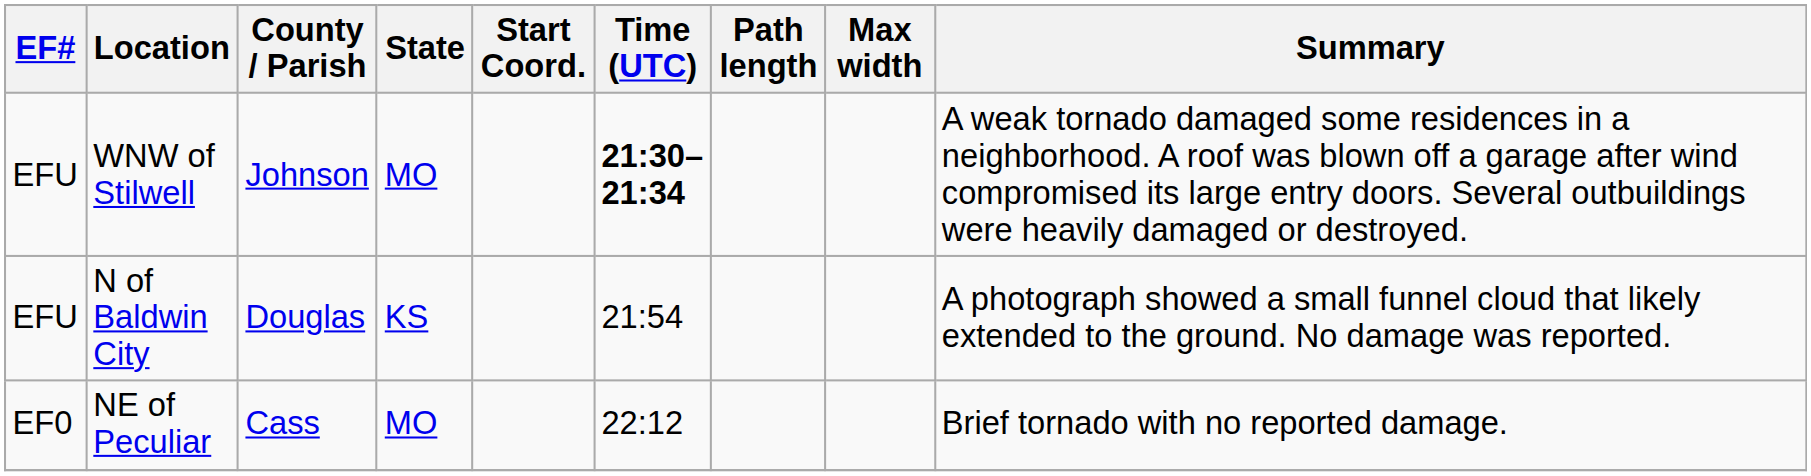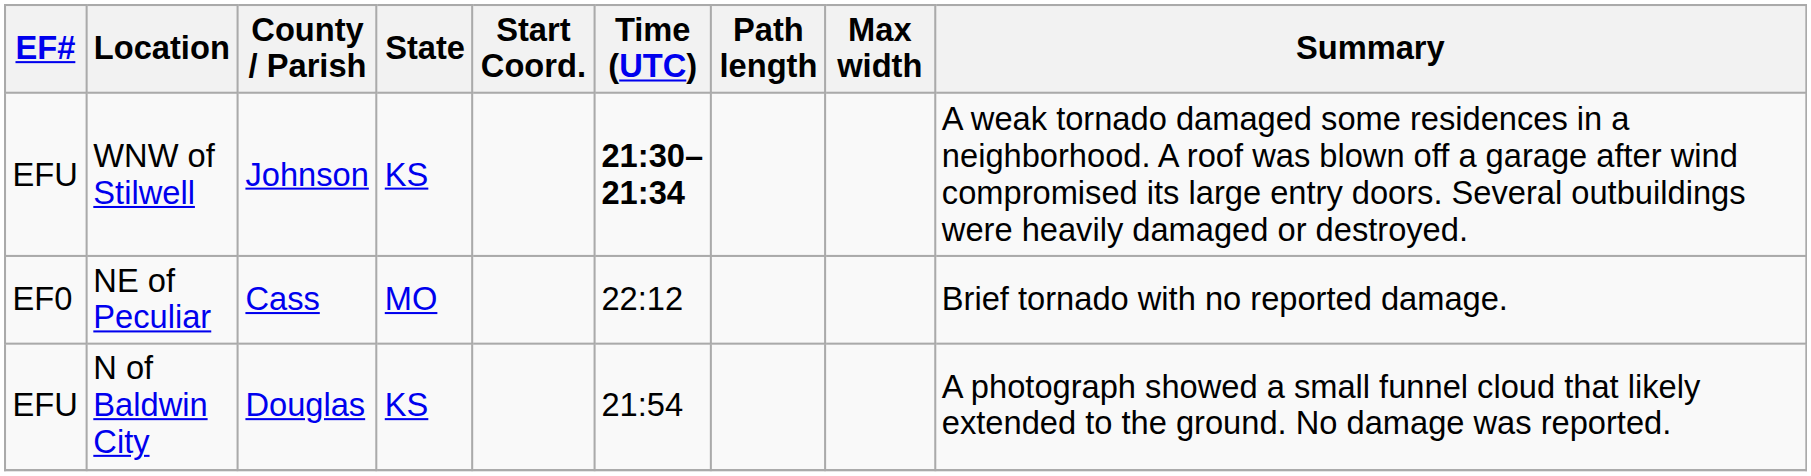(411, 173) MO -> (407, 173) KS
rows swapped: (150, 317) <-> (152, 424)
